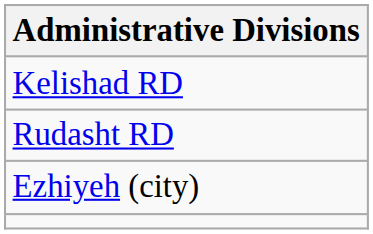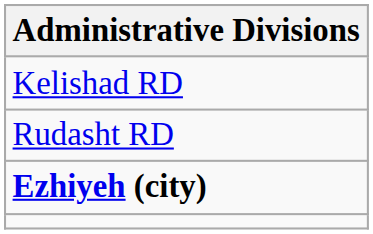(106, 186) normal -> (110, 186) bold
